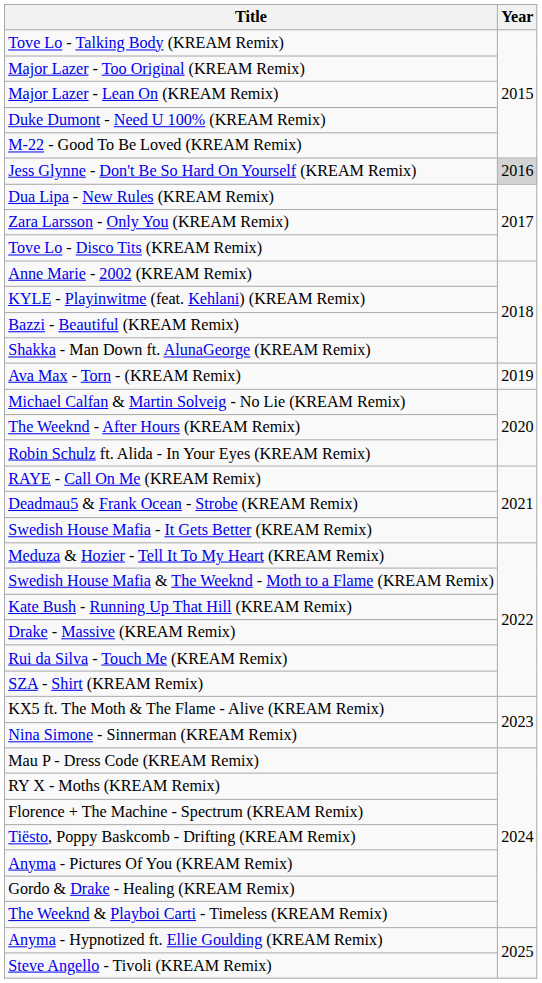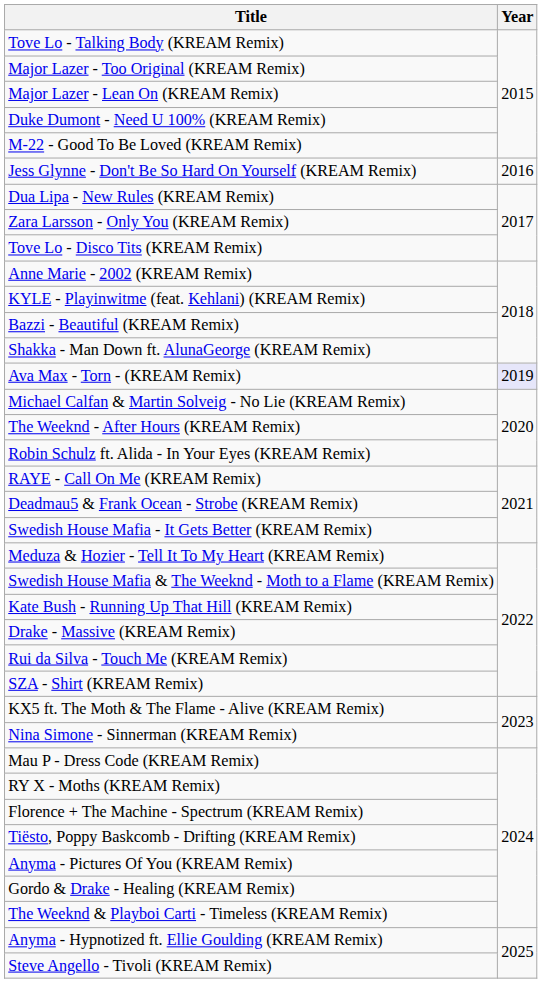(517, 171) lightgrey background -> (517, 171) no background
(517, 376) no background -> (517, 376) lavender background
